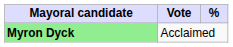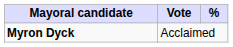(41, 32) lightgreen background -> (41, 32) no background
